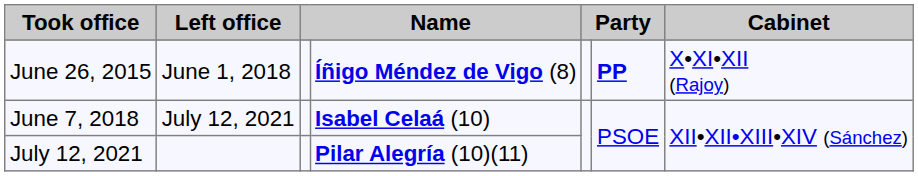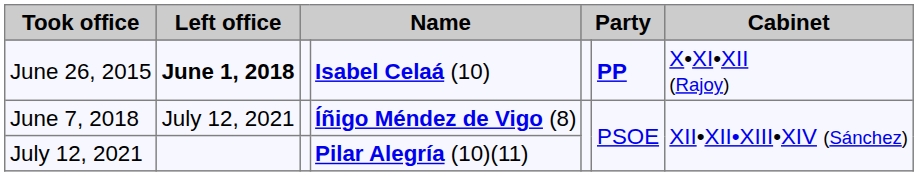(226, 70) normal -> (228, 70) bold
(446, 70) Íñigo Méndez de Vigo (8) -> (403, 70) Isabel Celaá (10)
(403, 118) Isabel Celaá (10) -> (446, 118) Íñigo Méndez de Vigo (8)
